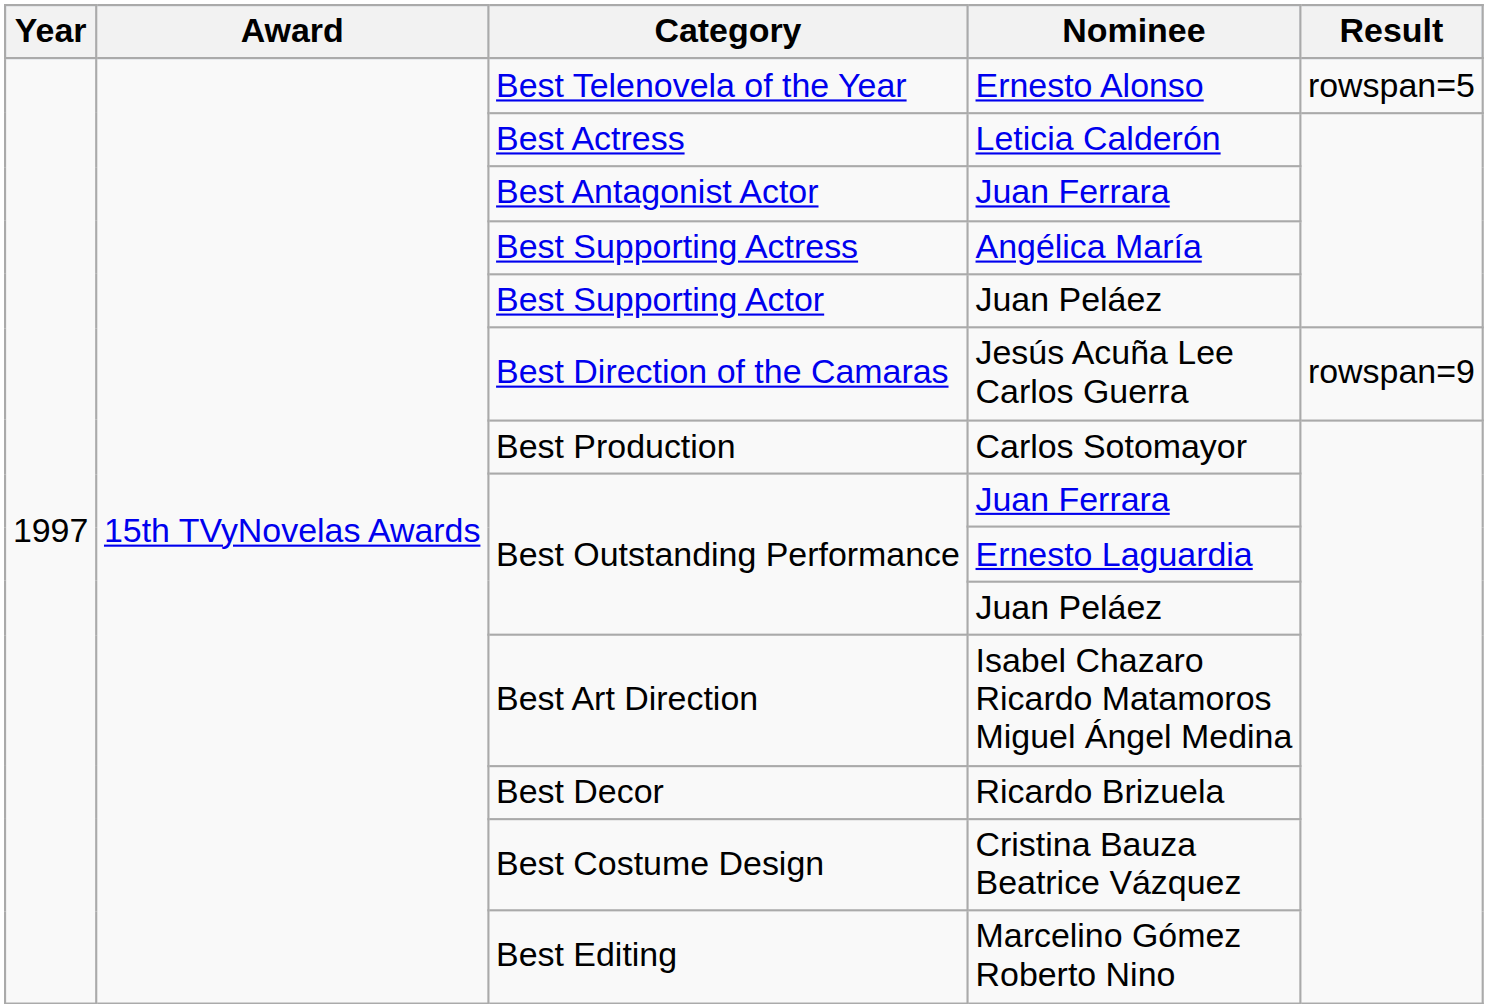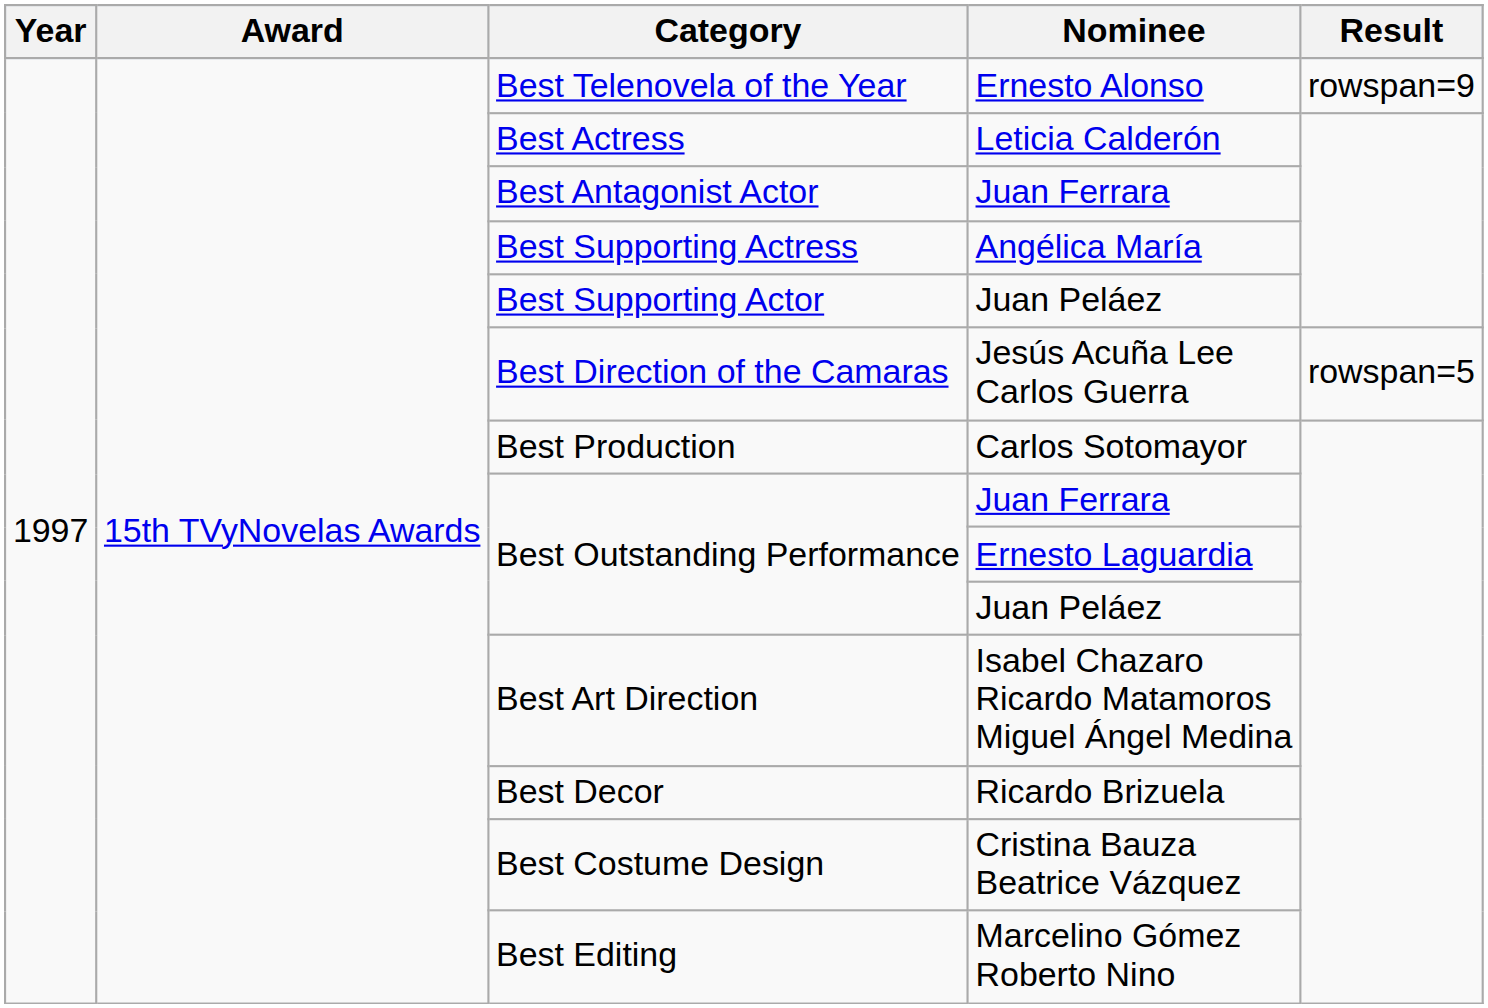(1391, 85) rowspan=5 -> (1391, 85) rowspan=9
(1391, 373) rowspan=9 -> (1391, 373) rowspan=5
